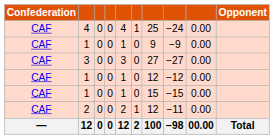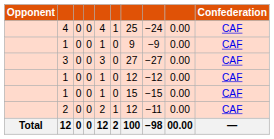columns swapped: (243, 12) <-> (41, 12)
